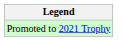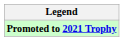(59, 28) normal -> (62, 28) bold
